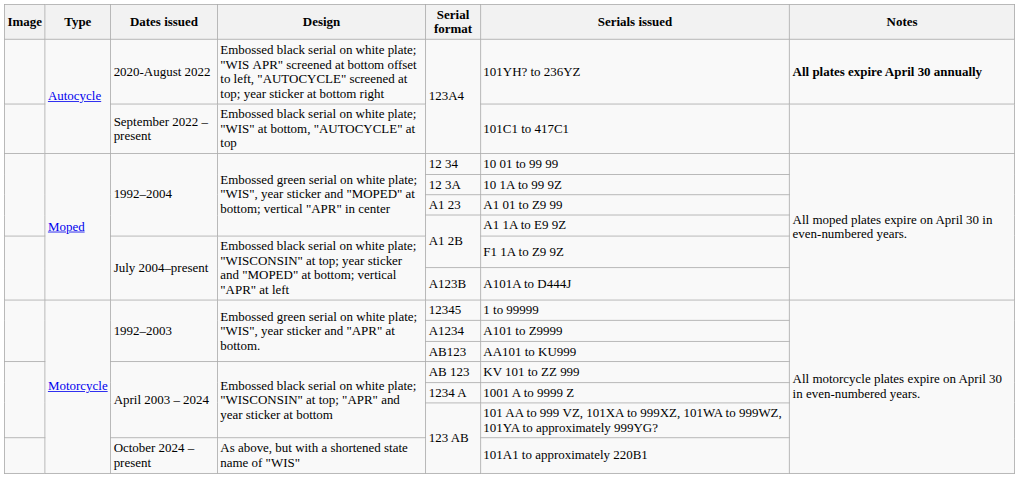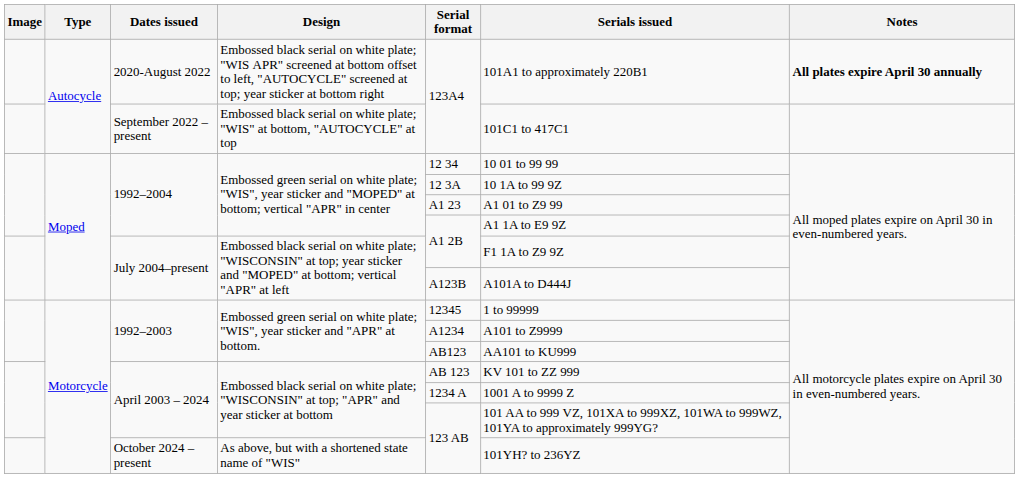(532, 71) 101YH? to 236YZ -> (566, 71) 101A1 to approximately 220B1
(566, 455) 101A1 to approximately 220B1 -> (532, 455) 101YH? to 236YZ
